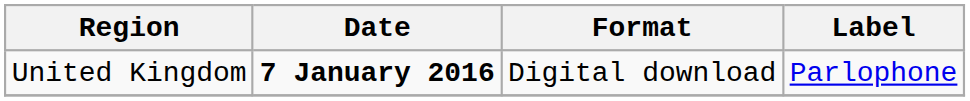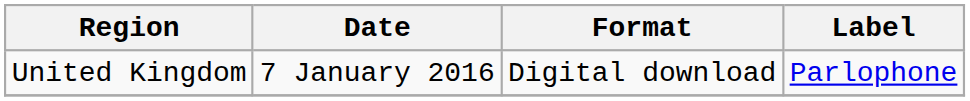(377, 73) bold -> (377, 73) normal
